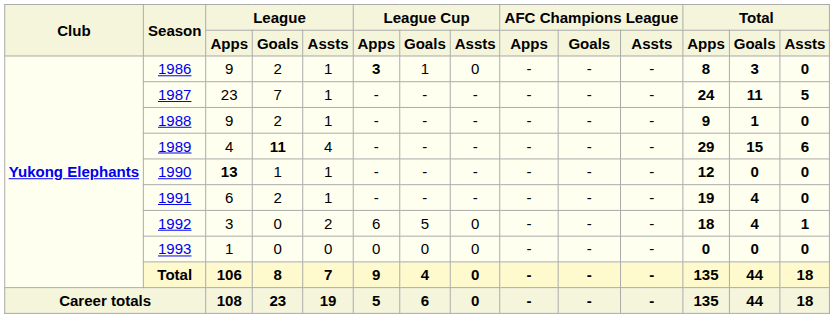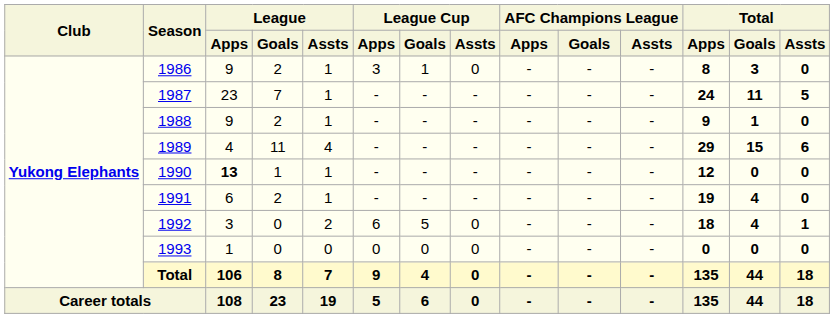(376, 69) bold -> (376, 69) normal
(278, 146) bold -> (278, 146) normal
